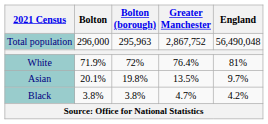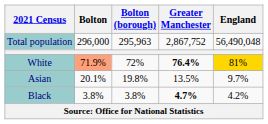(93, 62) no background -> (93, 62) lightsalmon background
(186, 62) normal -> (186, 62) bold
(238, 62) no background -> (238, 62) gold background
(186, 95) normal -> (186, 95) bold
